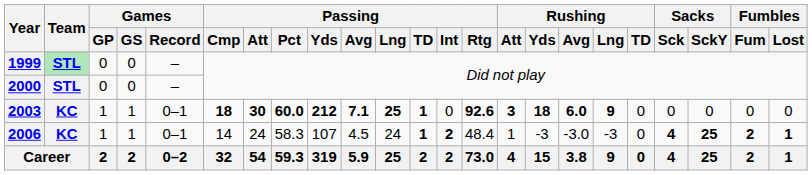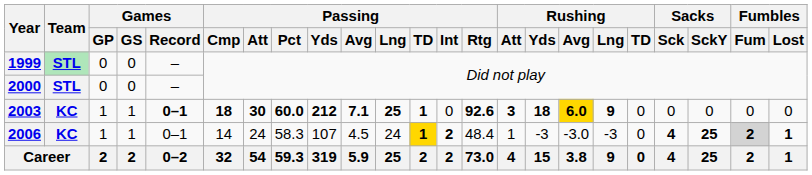(175, 110) normal -> (175, 110) bold
(576, 110) no background -> (576, 110) gold background
(423, 134) no background -> (423, 134) gold background
(750, 134) no background -> (750, 134) lightgrey background
